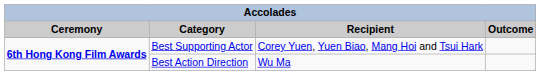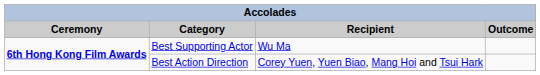(370, 46) Corey Yuen, Yuen Biao, Mang Hoi and Tsui Hark -> (274, 46) Wu Ma
(274, 63) Wu Ma -> (370, 63) Corey Yuen, Yuen Biao, Mang Hoi and Tsui Hark
